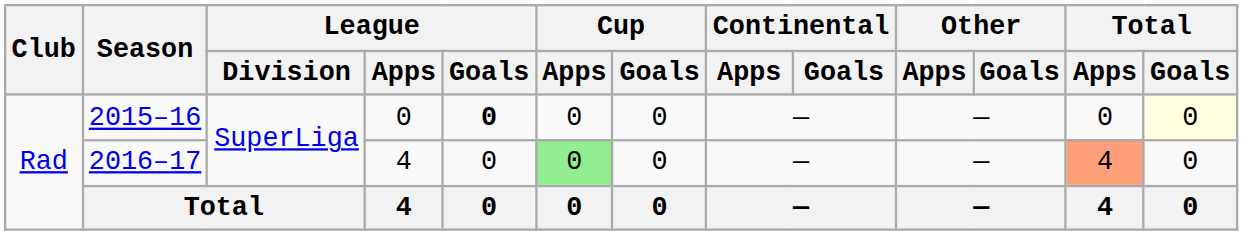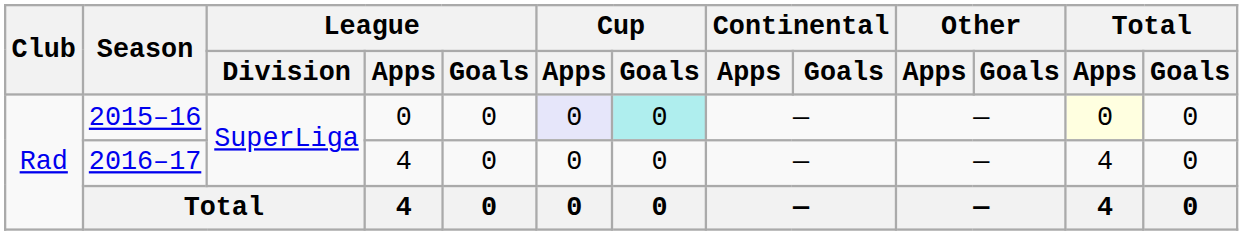(489, 117) bold -> (489, 117) normal
(574, 117) no background -> (574, 117) lavender background
(660, 117) no background -> (660, 117) paleturquoise background
(1105, 117) no background -> (1105, 117) lightyellow background
(1190, 117) lightyellow background -> (1190, 117) no background
(574, 162) lightgreen background -> (574, 162) no background
(1105, 162) lightsalmon background -> (1105, 162) no background
